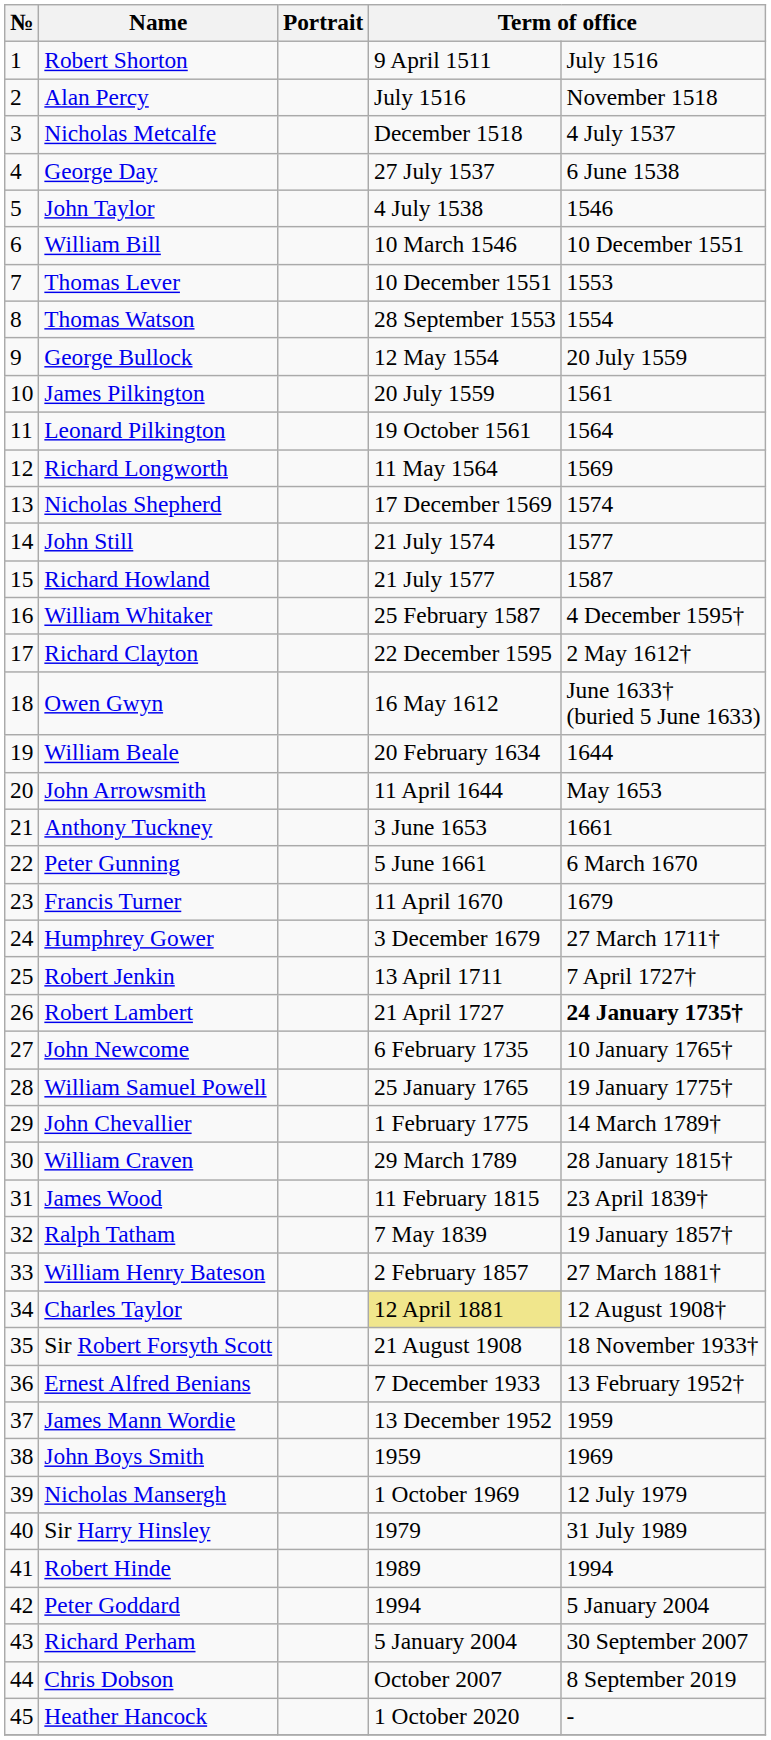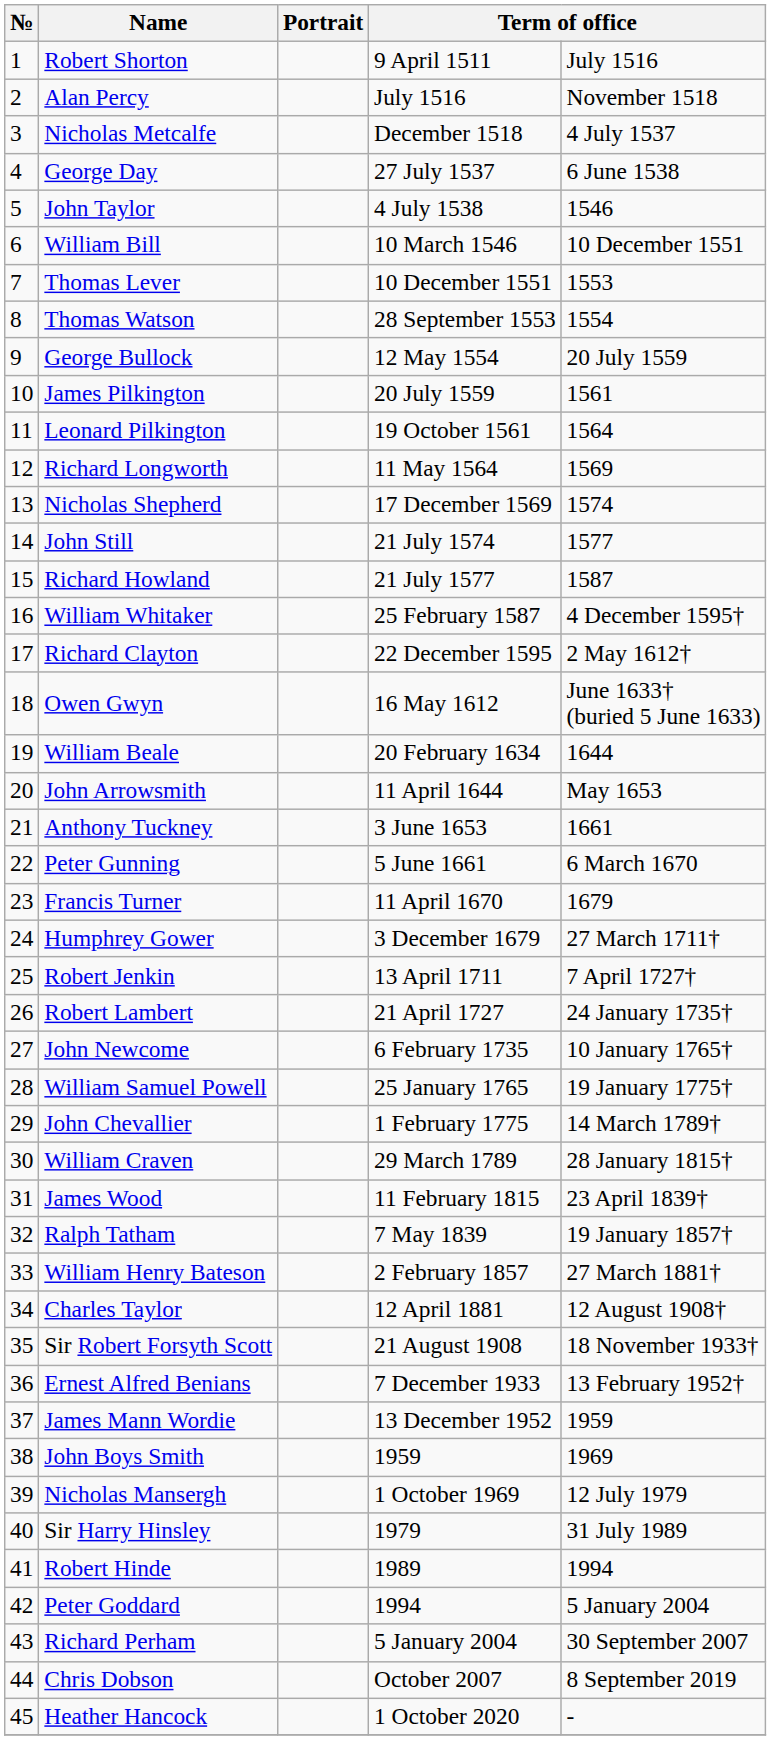(655, 1012) bold -> (650, 1012) normal
(439, 1308) khaki background -> (439, 1308) no background
